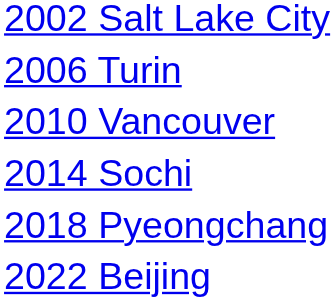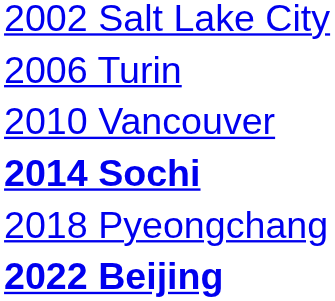(98, 173) normal -> (102, 173) bold
(108, 277) normal -> (114, 277) bold
